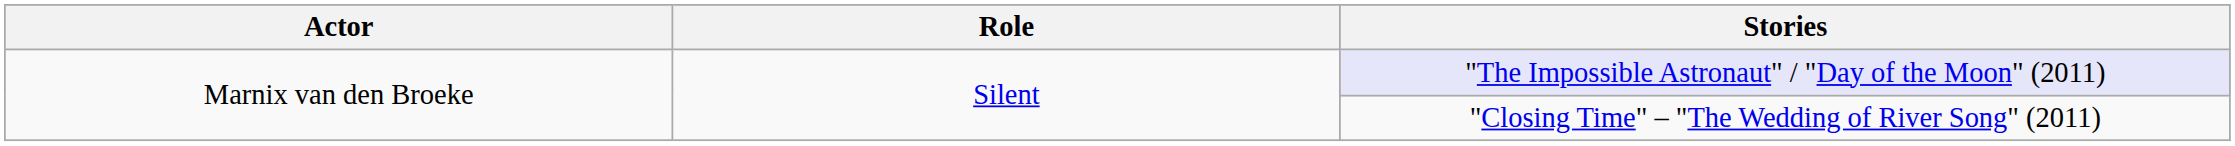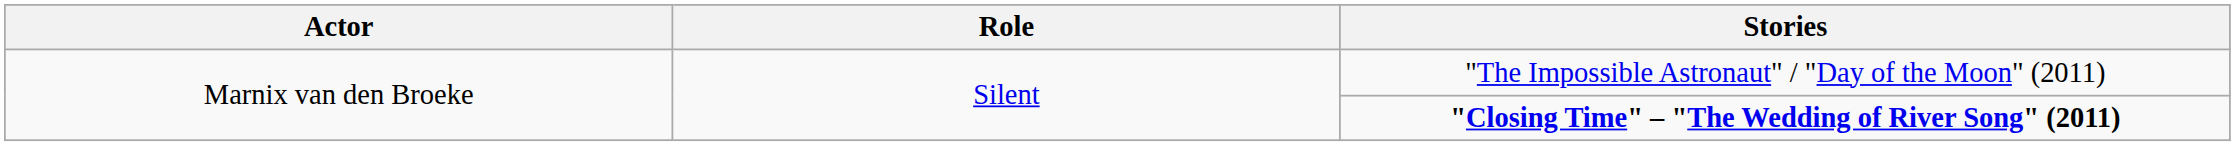(1785, 72) lavender background -> (1785, 72) no background
(1785, 117) normal -> (1785, 117) bold
